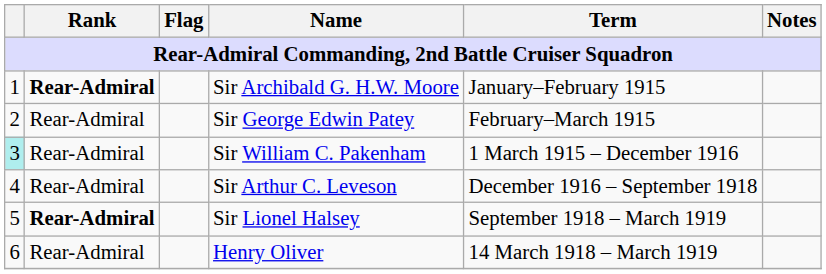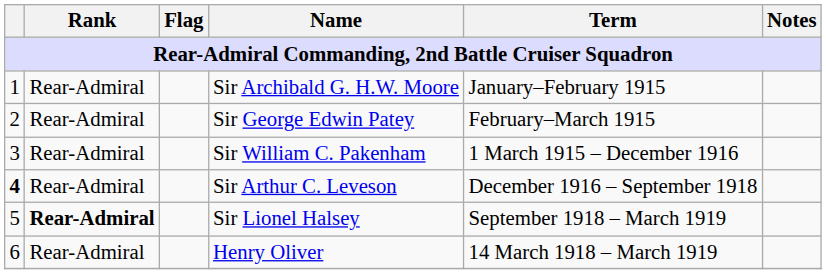(92, 86) bold -> (87, 86) normal
(15, 152) paleturquoise background -> (15, 152) no background
(15, 185) normal -> (15, 185) bold
